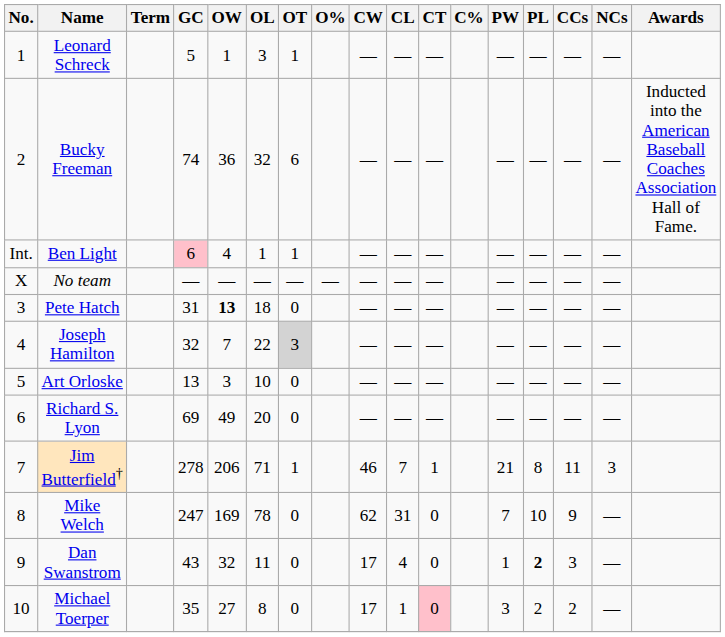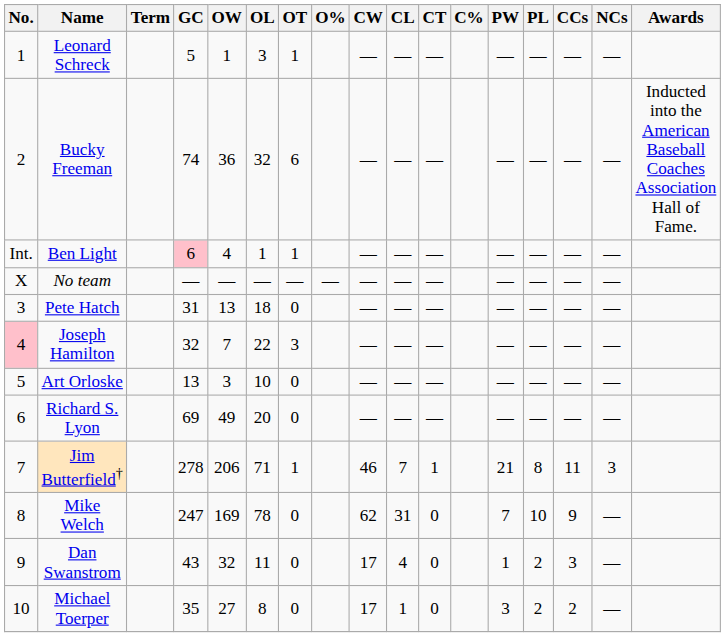(227, 307) bold -> (227, 307) normal
(21, 344) no background -> (21, 344) pink background
(295, 344) lightgrey background -> (295, 344) no background
(538, 562) bold -> (538, 562) normal
(434, 608) pink background -> (434, 608) no background
